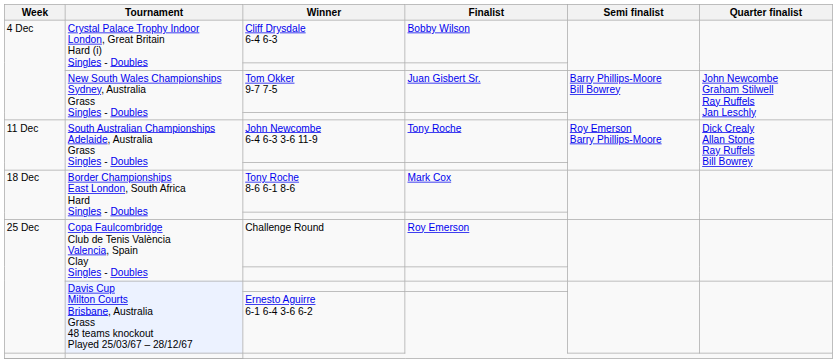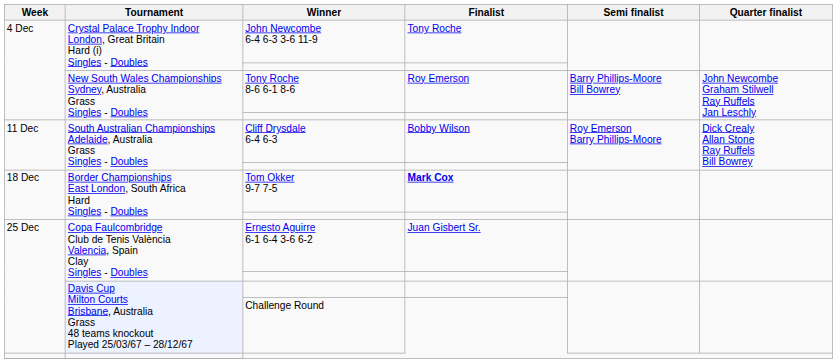(275, 34) Cliff Drysdale 6-4 6-3 -> (283, 34) John Newcombe 6-4 6-3 3-6 11-9
(439, 28) Bobby Wilson -> (434, 28) Tony Roche
(270, 84) Tom Okker 9-7 7-5 -> (272, 84) Tony Roche 8-6 6-1 8-6
(444, 78) Juan Gisbert Sr. -> (438, 78) Roy Emerson
(283, 133) John Newcombe 6-4 6-3 3-6 11-9 -> (275, 133) Cliff Drysdale 6-4 6-3
(434, 128) Tony Roche -> (439, 128) Bobby Wilson
(272, 183) Tony Roche 8-6 6-1 8-6 -> (270, 183) Tom Okker 9-7 7-5
(429, 178) normal -> (430, 178) bold
(285, 227) Challenge Round -> (280, 233) Ernesto Aguirre 6-1 6-4 3-6 6-2
(438, 227) Roy Emerson -> (444, 227) Juan Gisbert Sr.
(280, 305) Ernesto Aguirre 6-1 6-4 3-6 6-2 -> (285, 305) Challenge Round
